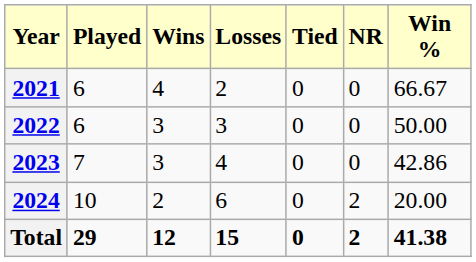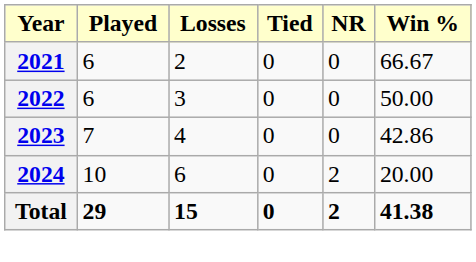- column: (178, 36)
